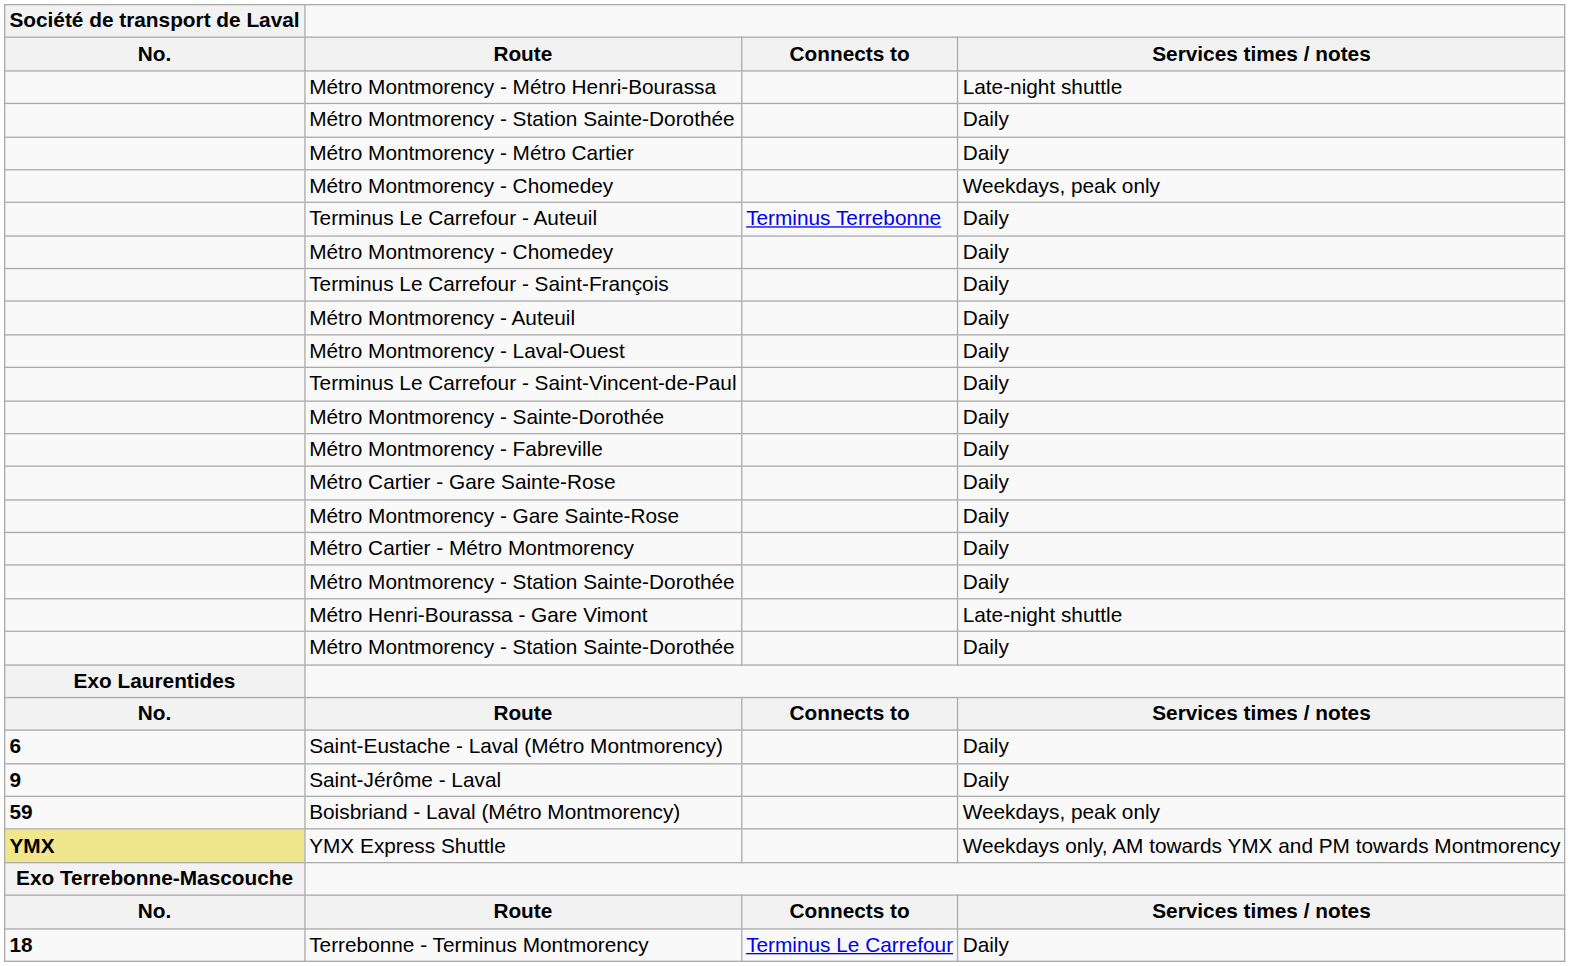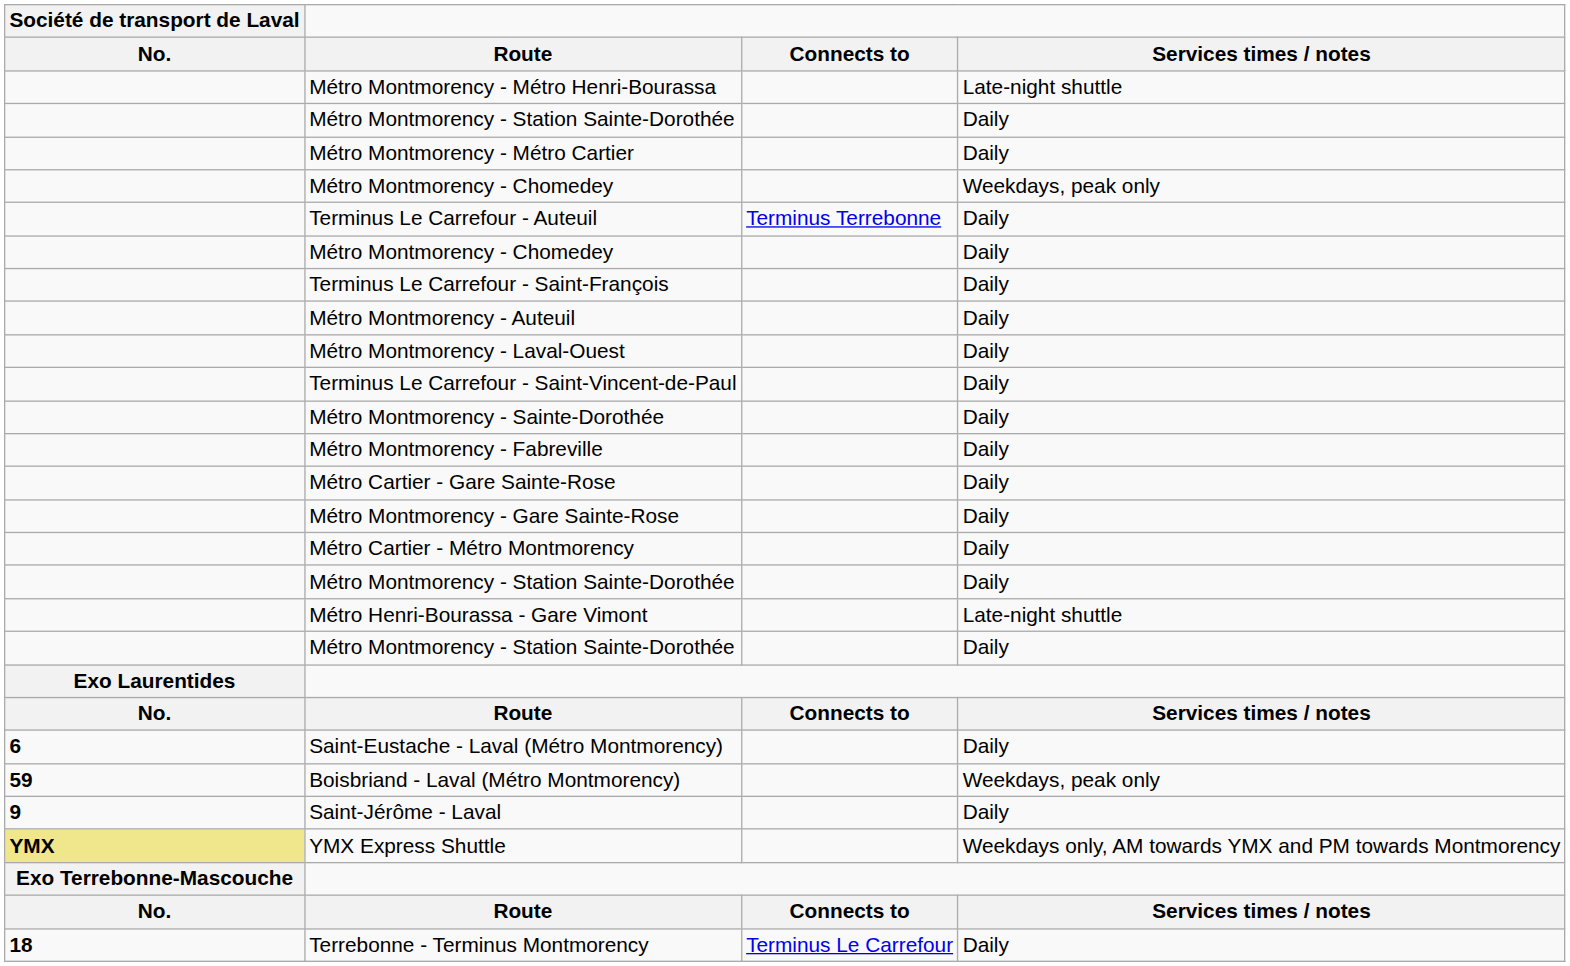rows swapped: (405, 779) <-> (495, 812)
